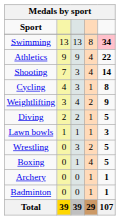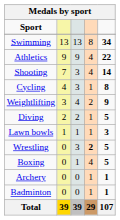(106, 42) pink background -> (106, 42) no background
(91, 147) normal -> (91, 147) bold
